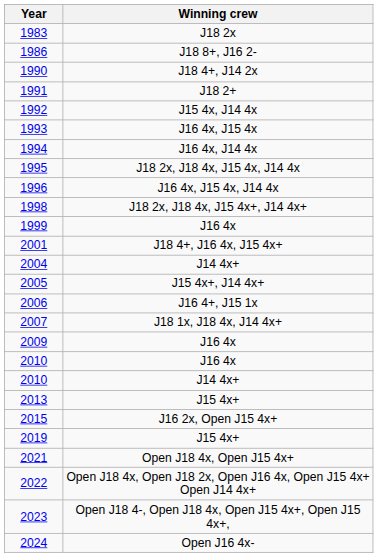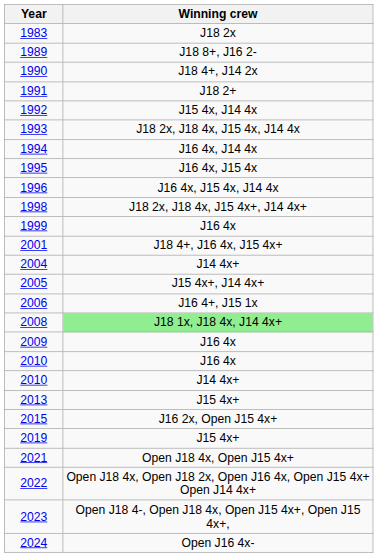(34, 52) 1986 -> (34, 52) 1989
(218, 129) J16 4x, J15 4x -> (218, 129) J18 2x, J18 4x, J15 4x, J14 4x
(218, 168) J18 2x, J18 4x, J15 4x, J14 4x -> (218, 168) J16 4x, J15 4x
(34, 322) 2007 -> (34, 322) 2008
(218, 322) no background -> (218, 322) lightgreen background
